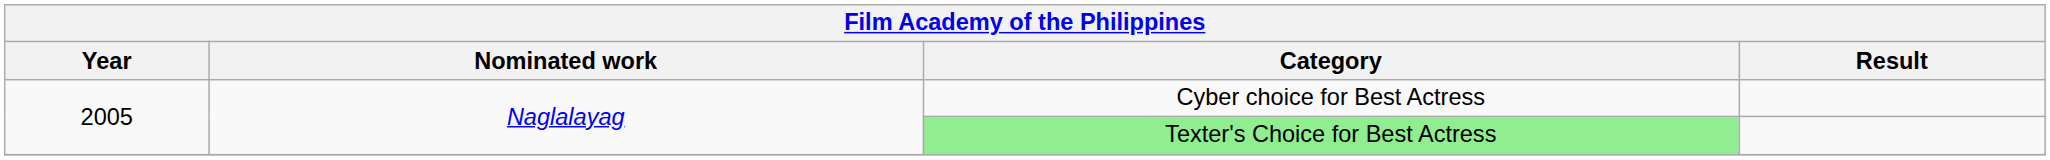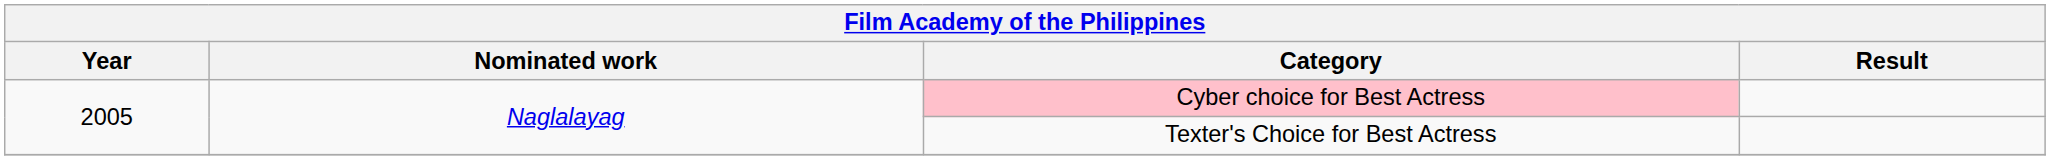(1331, 97) no background -> (1331, 97) pink background
(1331, 135) lightgreen background -> (1331, 135) no background
